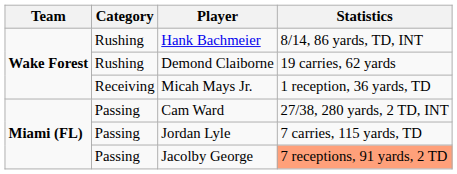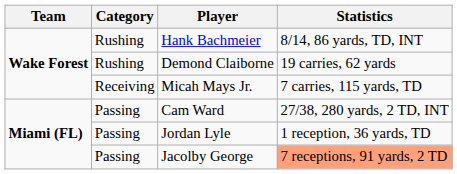(356, 86) 1 reception, 36 yards, TD -> (351, 86) 7 carries, 115 yards, TD
(351, 133) 7 carries, 115 yards, TD -> (356, 133) 1 reception, 36 yards, TD
